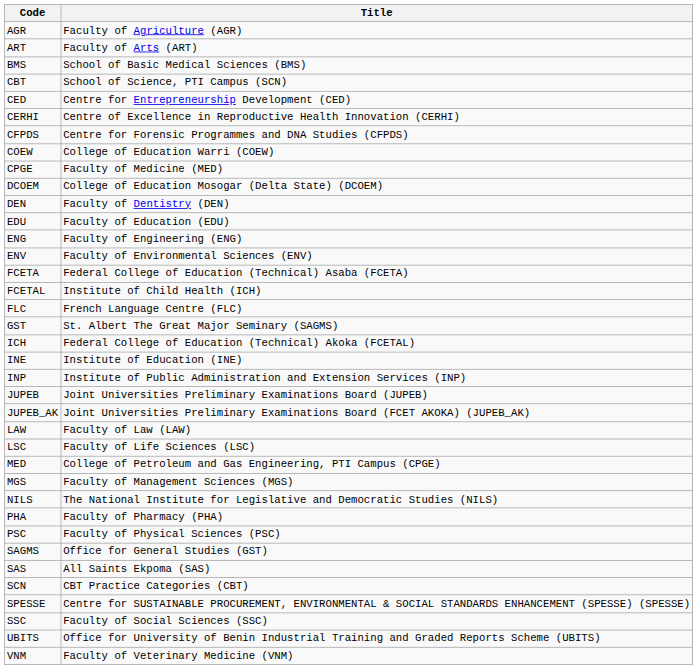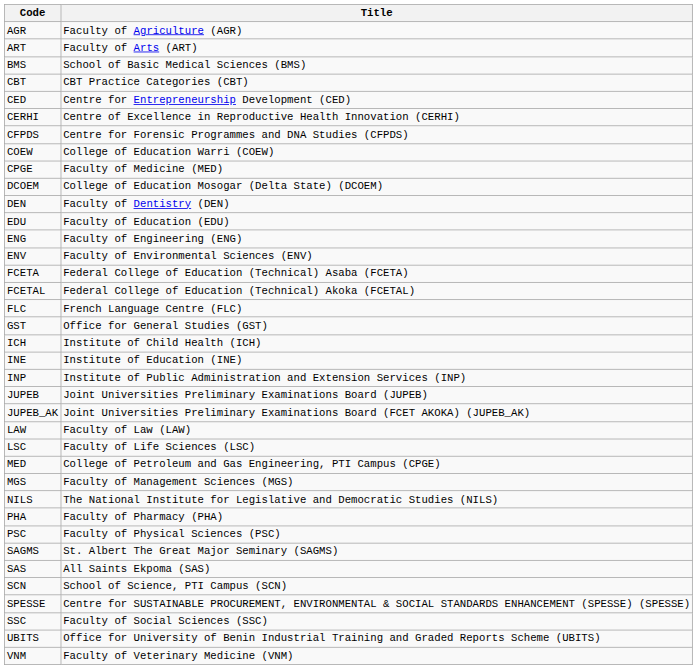(175, 83) School of Science, PTI Campus (SCN) -> (156, 83) CBT Practice Categories (CBT)
(162, 291) Institute of Child Health (ICH) -> (239, 291) Federal College of Education (Technical) Akoka (FCETAL)
(201, 326) St. Albert The Great Major Seminary (SAGMS) -> (166, 326) Office for General Studies (GST)
(239, 343) Federal College of Education (Technical) Akoka (FCETAL) -> (162, 343) Institute of Child Health (ICH)
(166, 552) Office for General Studies (GST) -> (201, 552) St. Albert The Great Major Seminary (SAGMS)
(156, 586) CBT Practice Categories (CBT) -> (175, 586) School of Science, PTI Campus (SCN)
